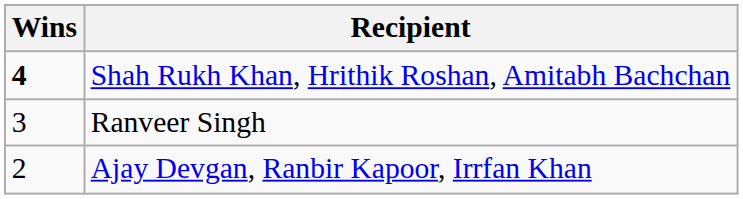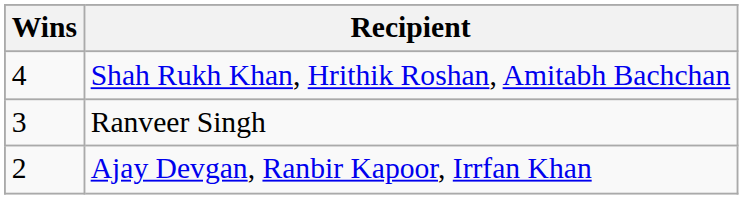(19, 74) bold -> (19, 74) normal
